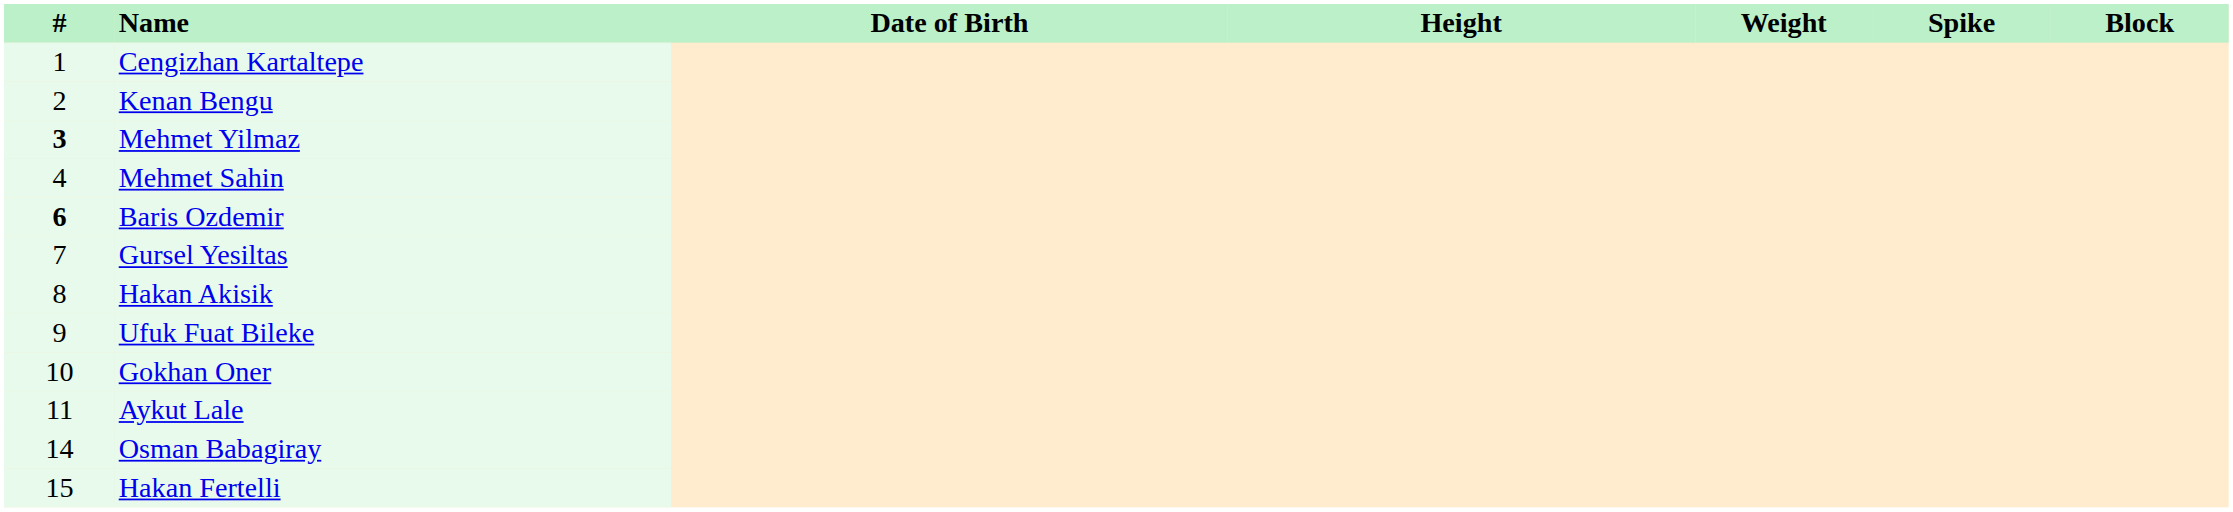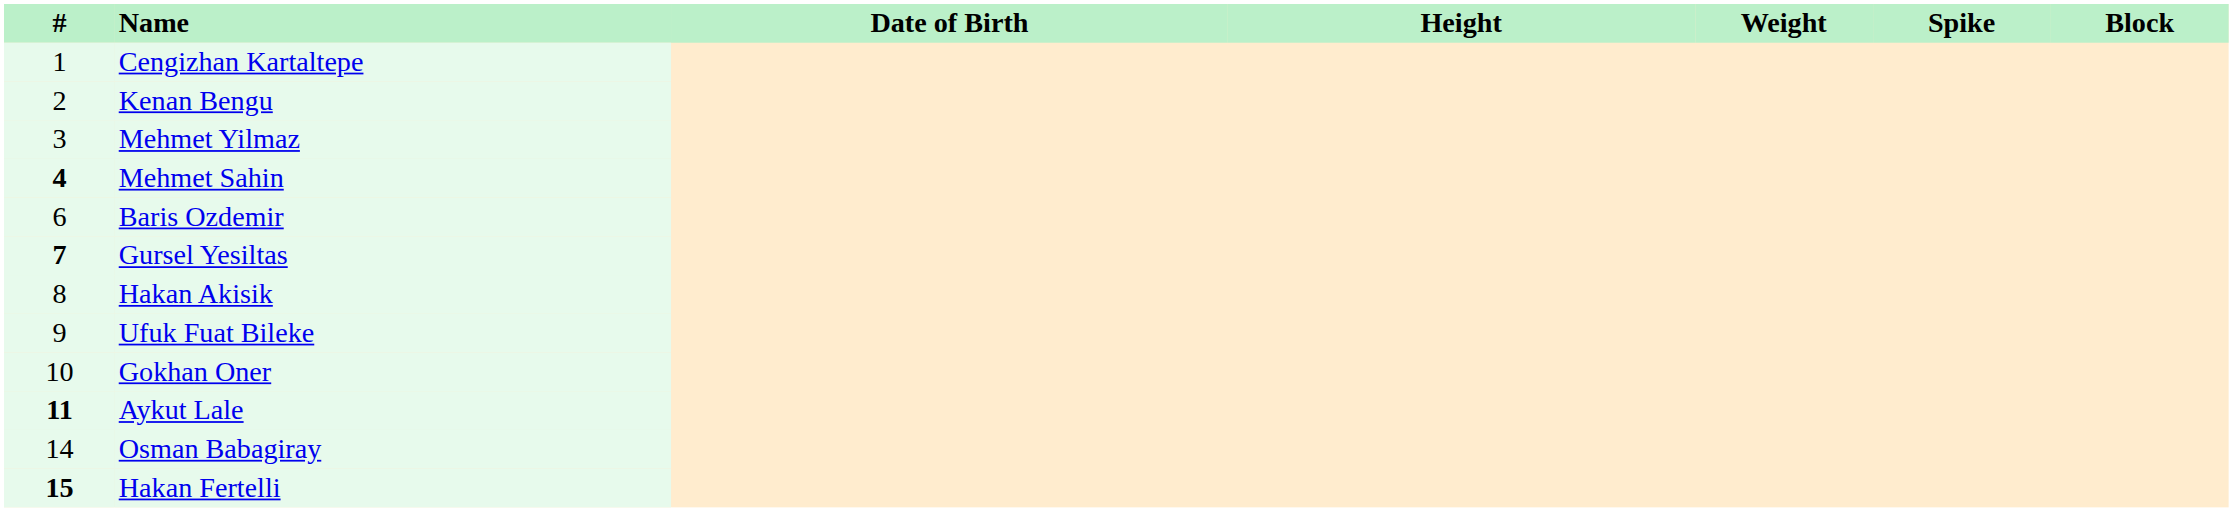(60, 139) bold -> (60, 139) normal
(60, 177) normal -> (60, 177) bold
(60, 216) bold -> (60, 216) normal
(60, 255) normal -> (60, 255) bold
(60, 410) normal -> (60, 410) bold
(60, 487) normal -> (60, 487) bold
